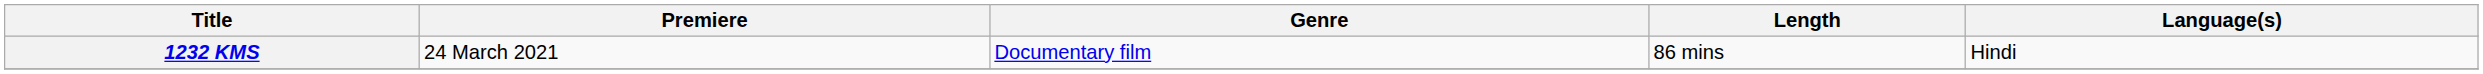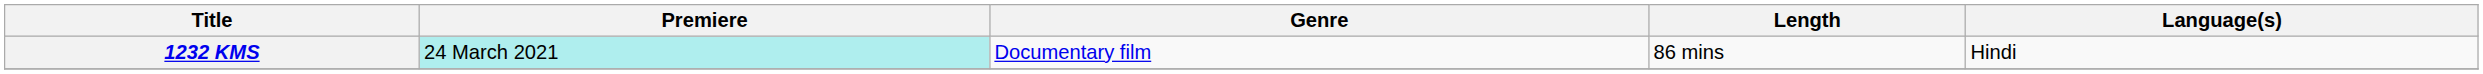(491, 52) no background -> (491, 52) paleturquoise background
